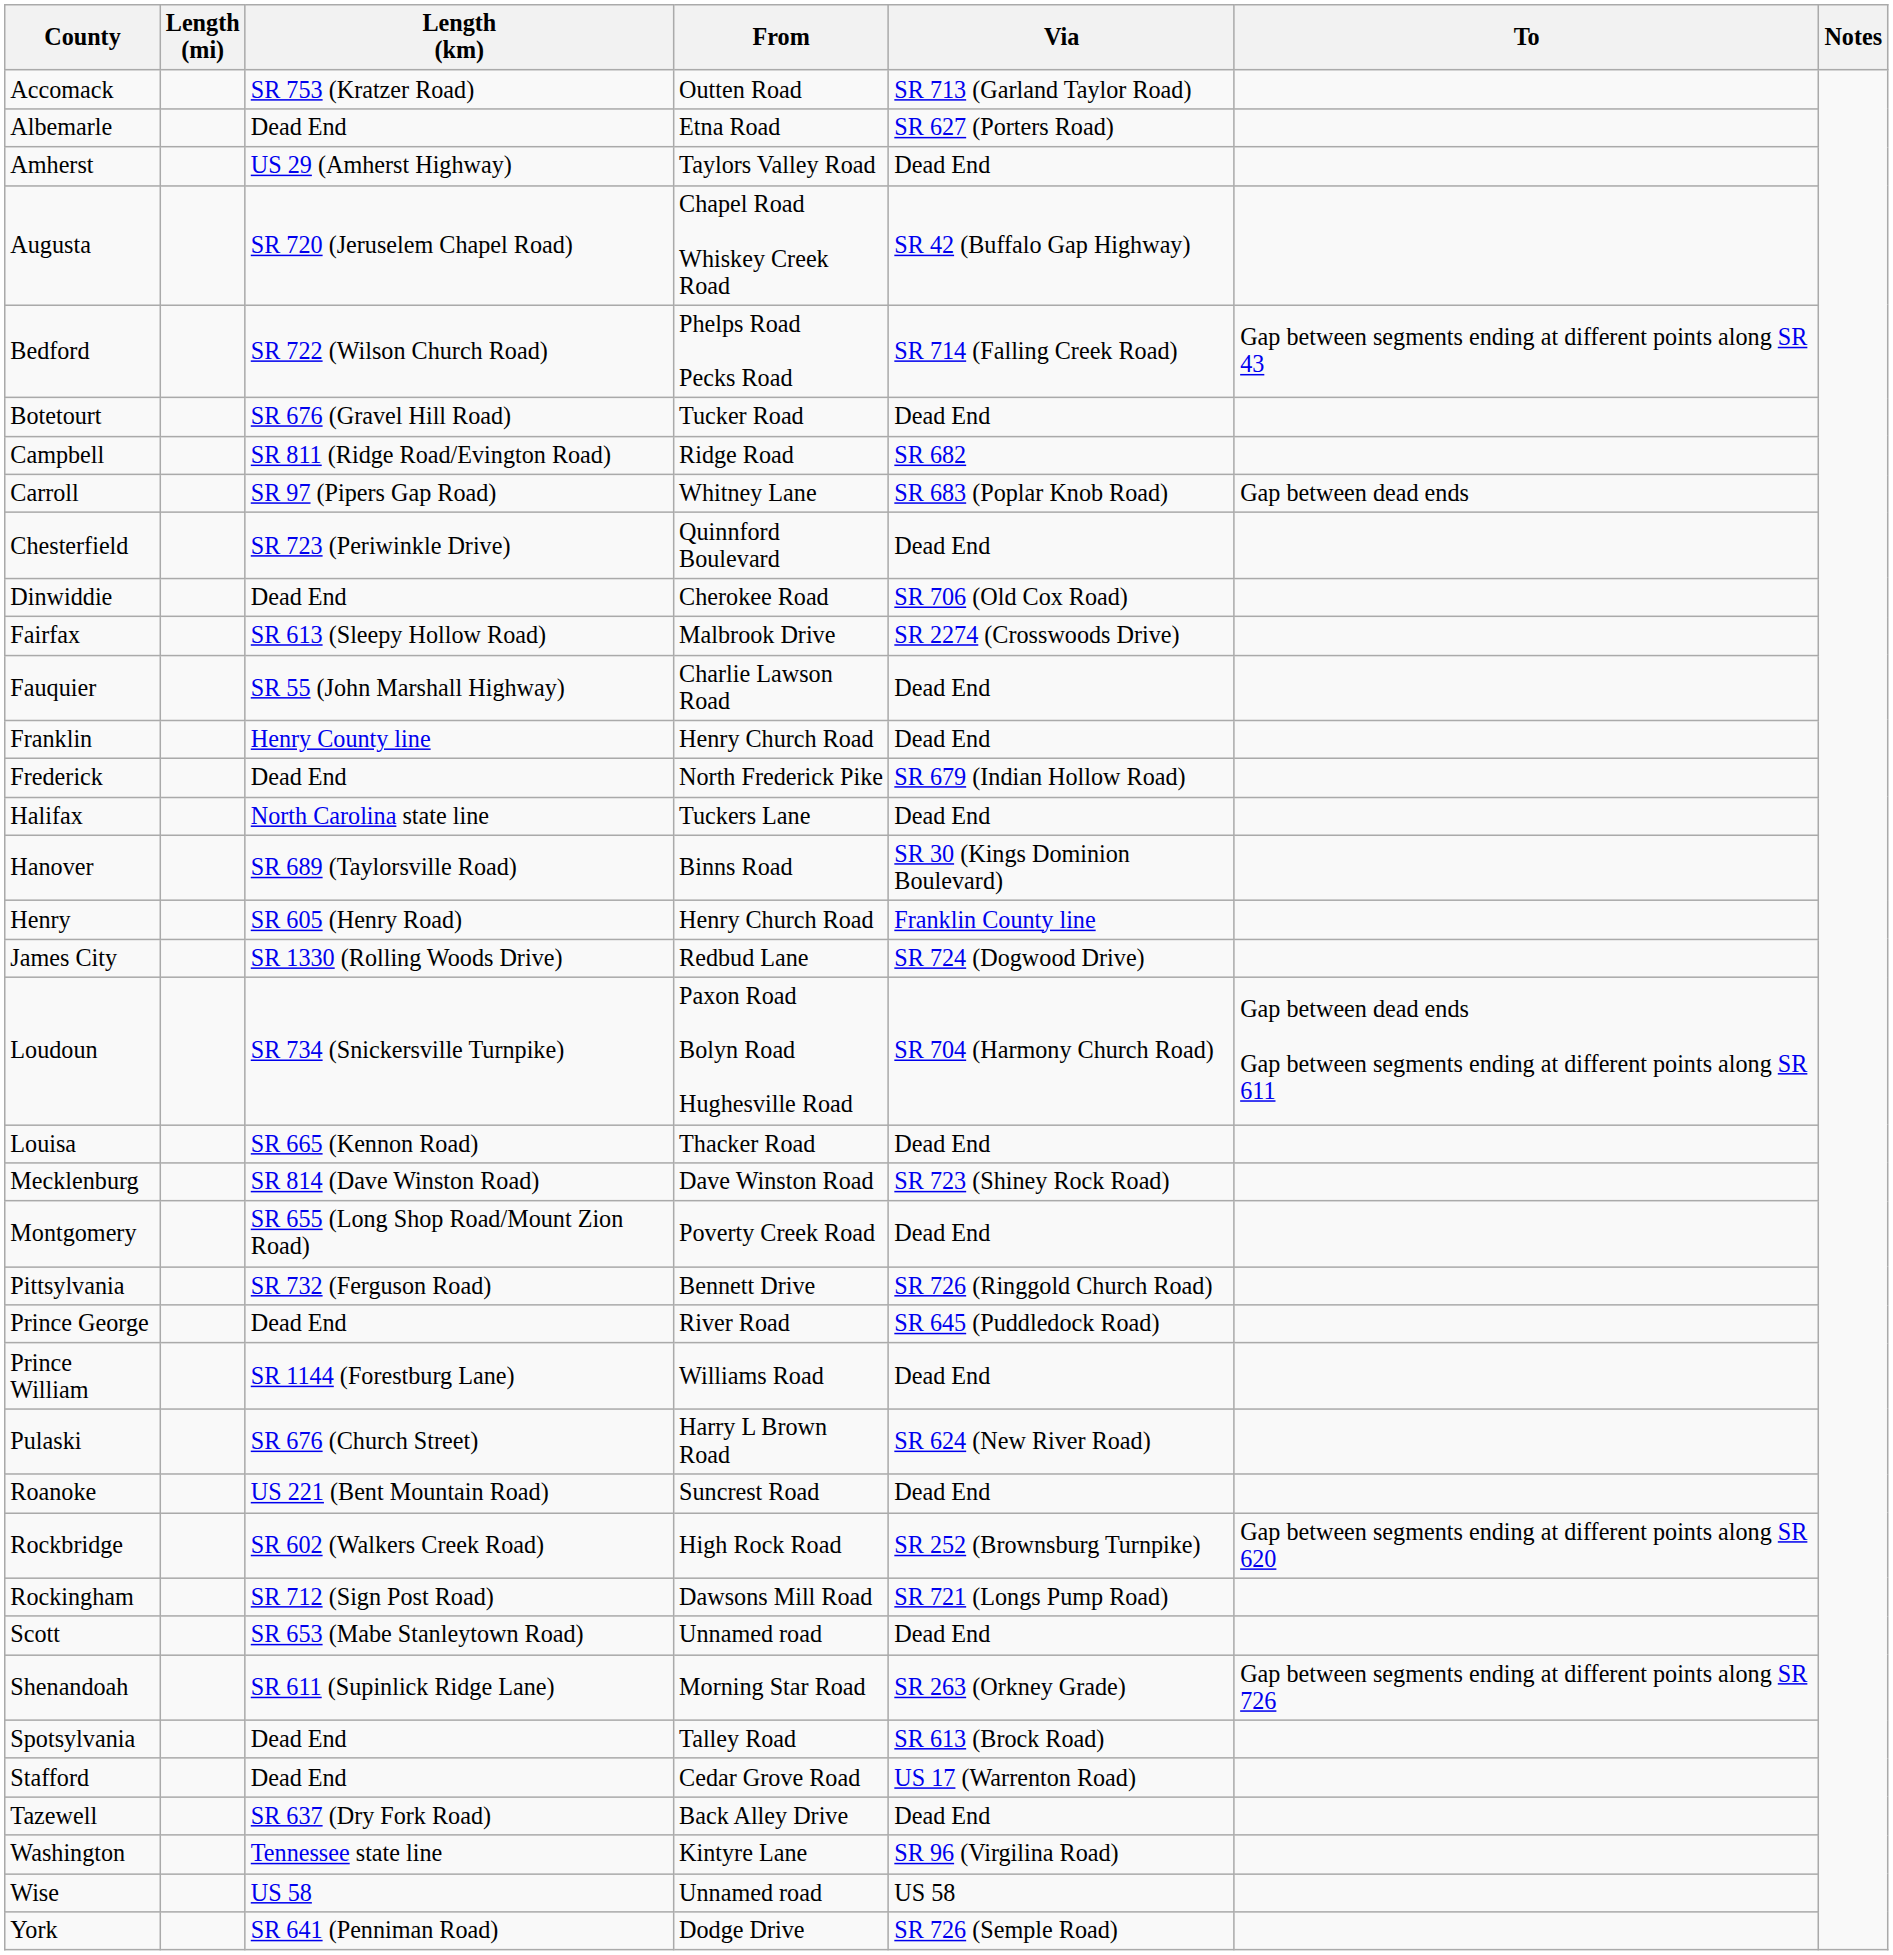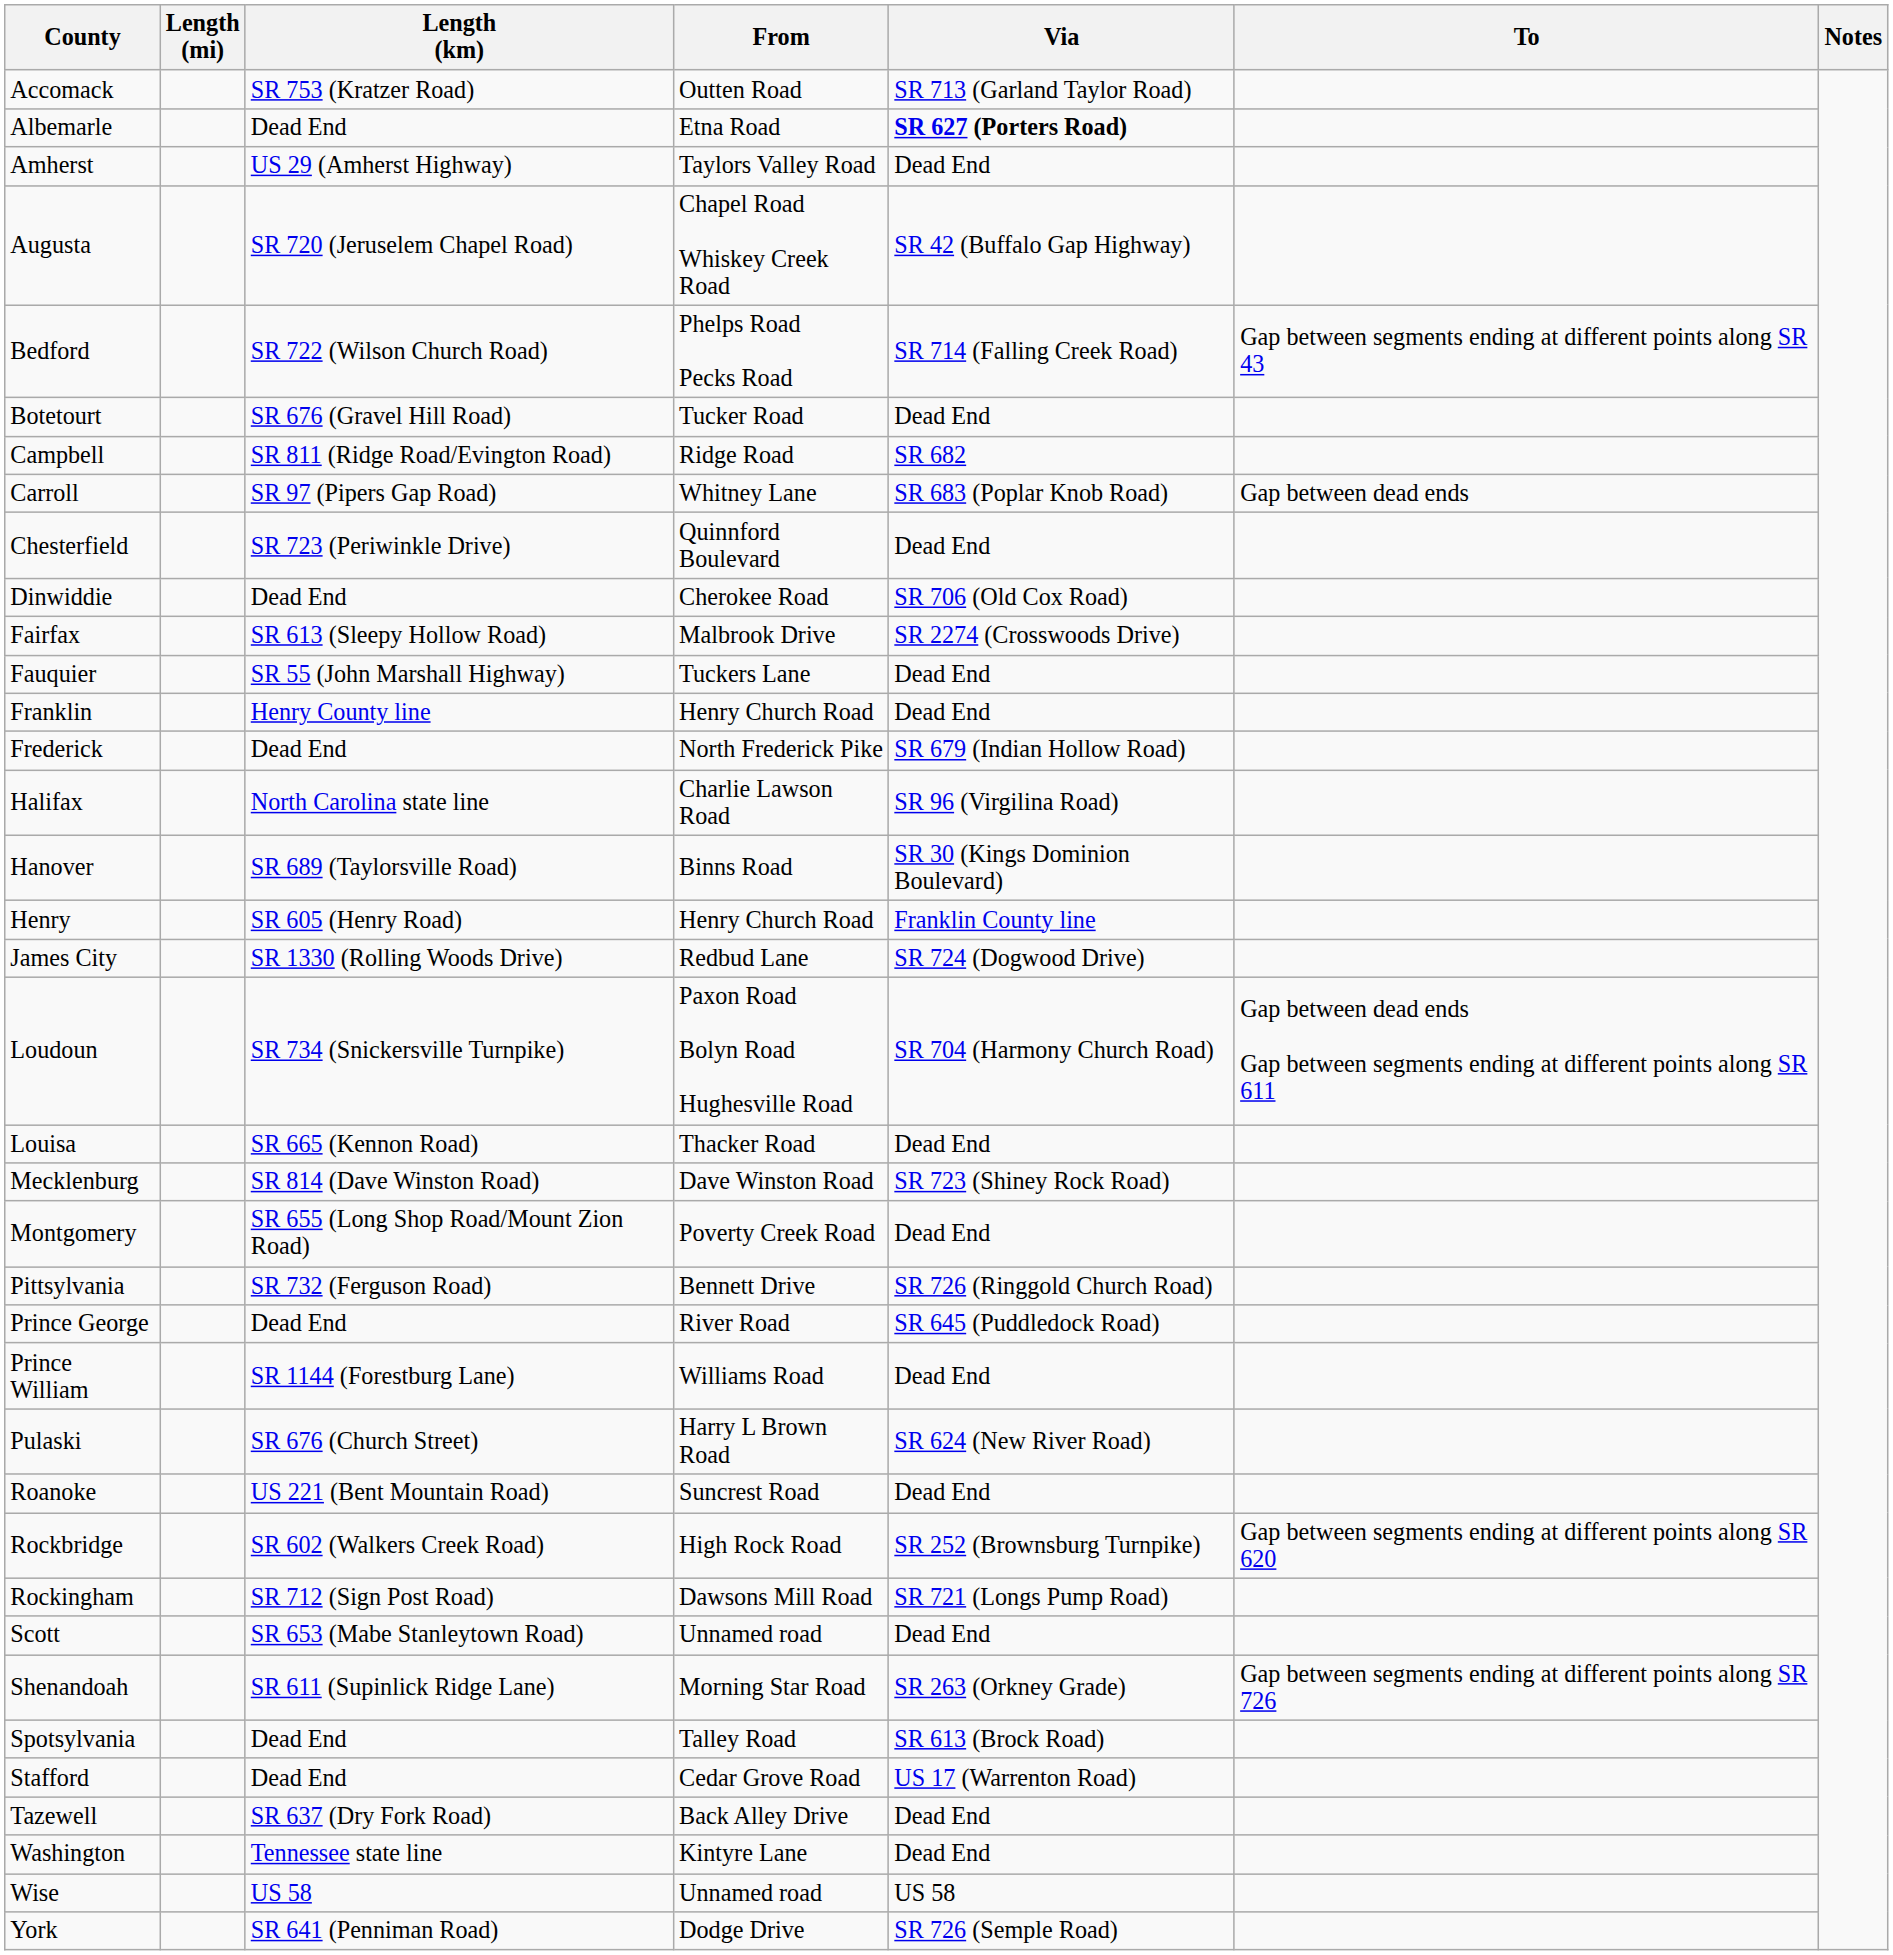(1004, 127) normal -> (1011, 127) bold
(756, 687) Charlie Lawson Road -> (745, 673) Tuckers Lane
(745, 815) Tuckers Lane -> (756, 802) Charlie Lawson Road
(942, 815) Dead End -> (1006, 802) SR 96 (Virgilina Road)
(1006, 1853) SR 96 (Virgilina Road) -> (942, 1853) Dead End
